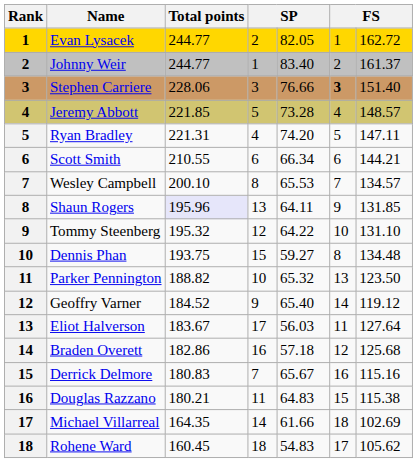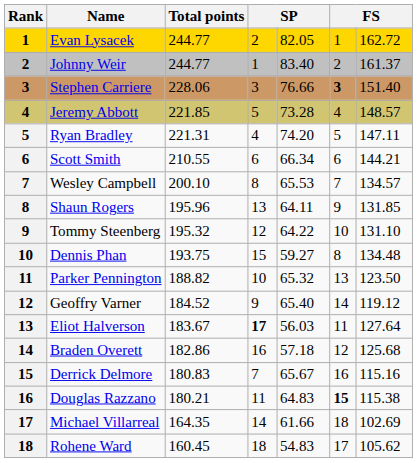(189, 207) lavender background -> (189, 207) no background
(259, 326) normal -> (259, 326) bold
(341, 398) normal -> (341, 398) bold
